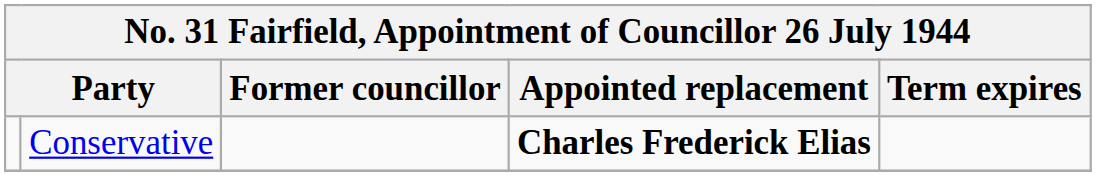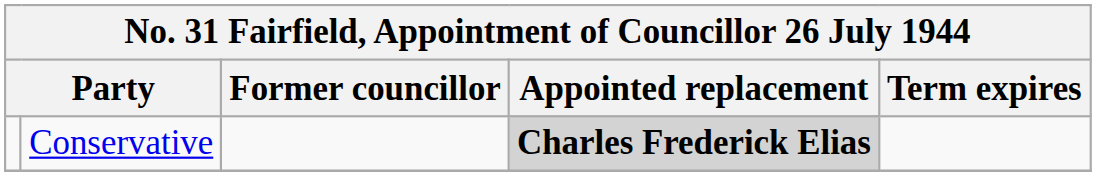(694, 142) no background -> (694, 142) lightgrey background
